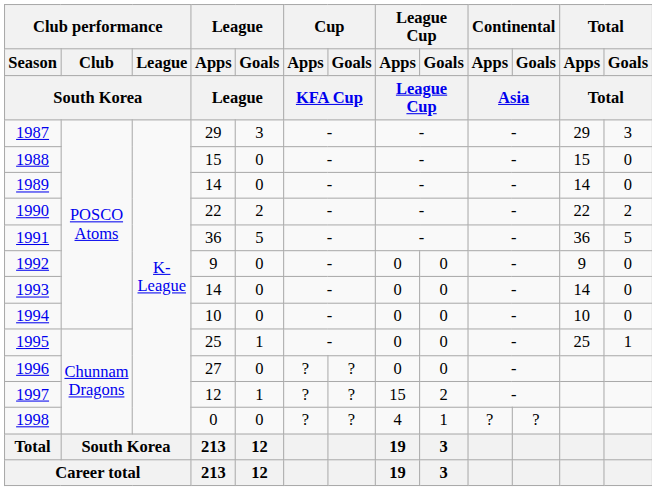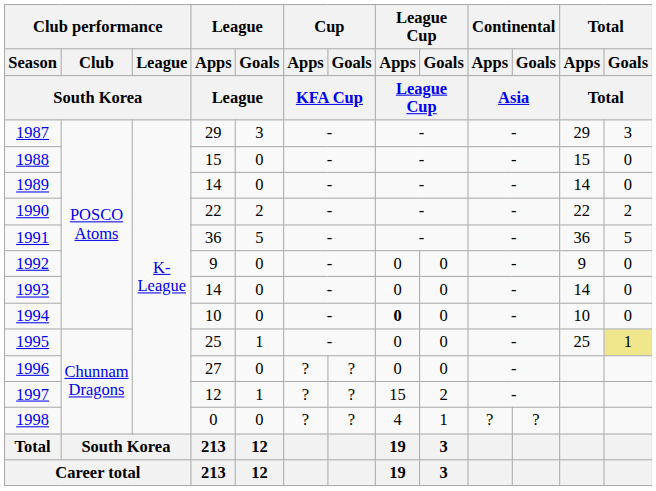(398, 316) normal -> (398, 316) bold
(628, 342) no background -> (628, 342) khaki background
